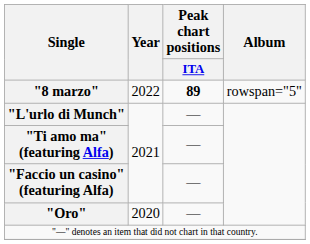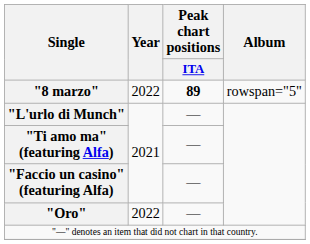(146, 213) 2020 -> (146, 213) 2022
